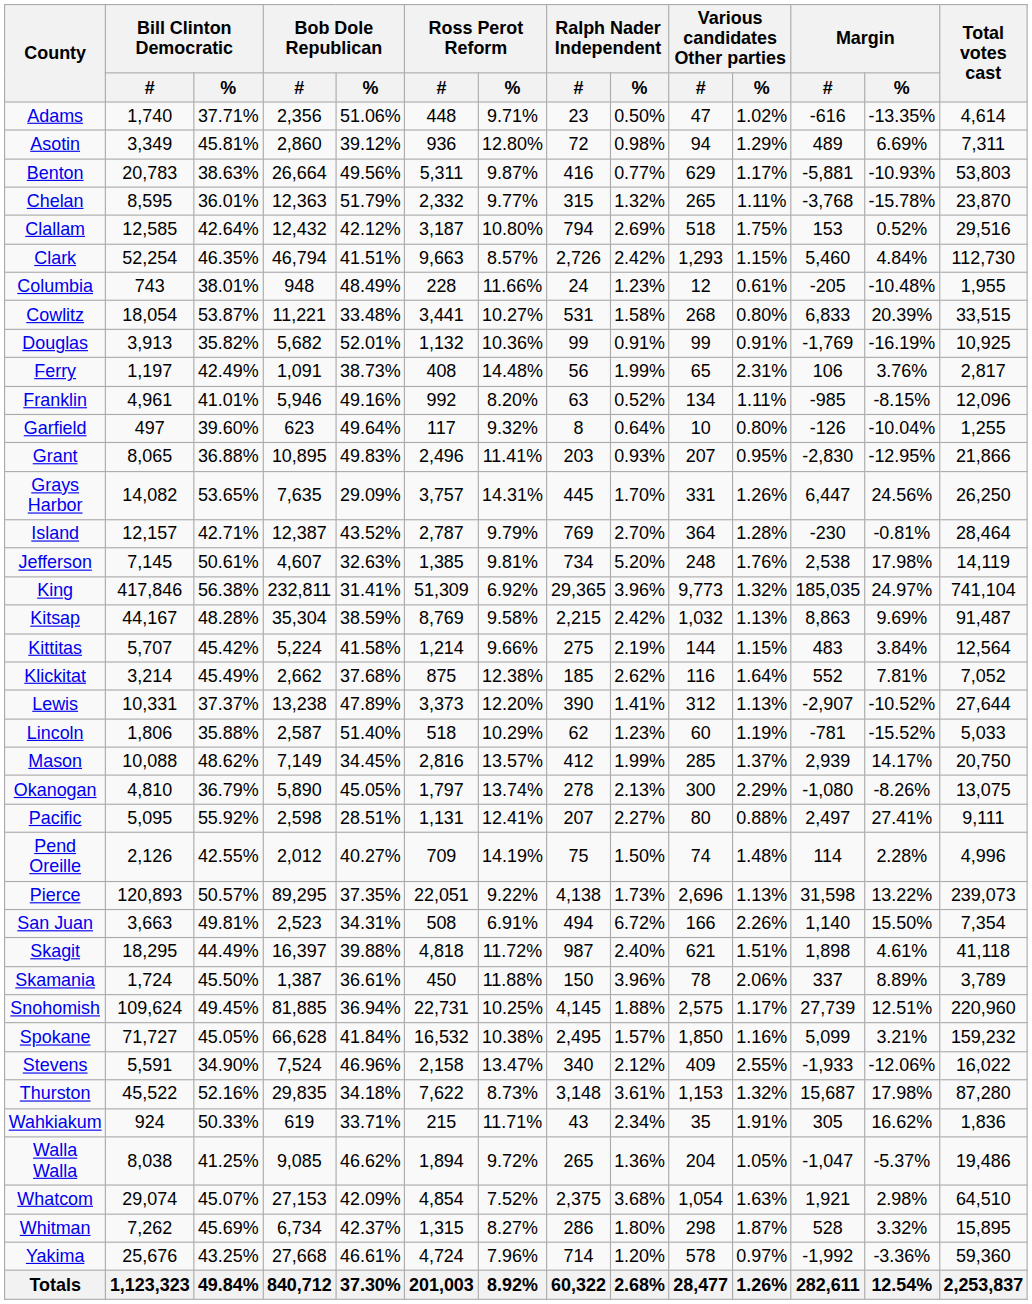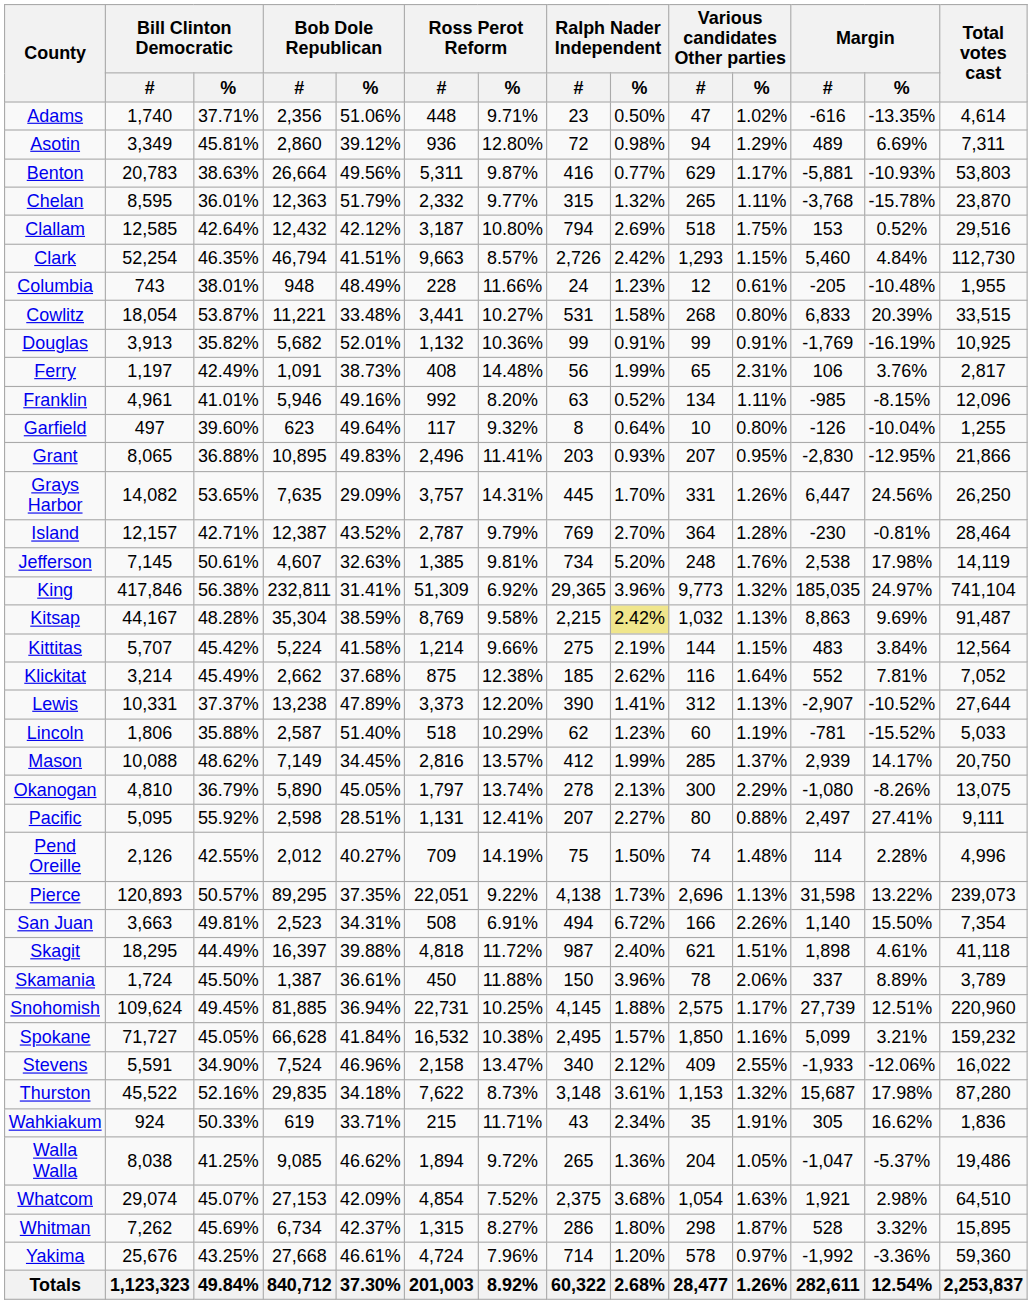(640, 619) no background -> (640, 619) khaki background
